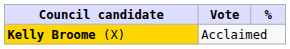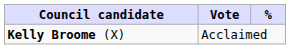(66, 34) gold background -> (66, 34) no background
